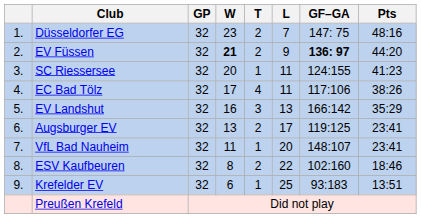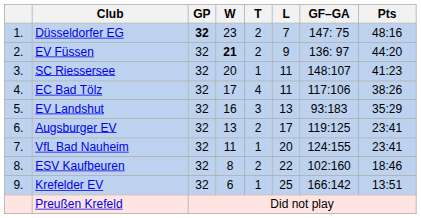(202, 33) normal -> (202, 33) bold
(329, 52) bold -> (329, 52) normal
(329, 71) 124:155 -> (329, 71) 148:107
(329, 109) 166:142 -> (329, 109) 93:183
(329, 147) 148:107 -> (329, 147) 124:155
(329, 185) 93:183 -> (329, 185) 166:142
